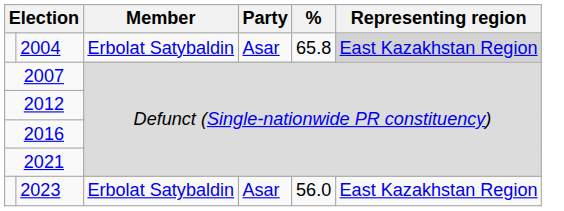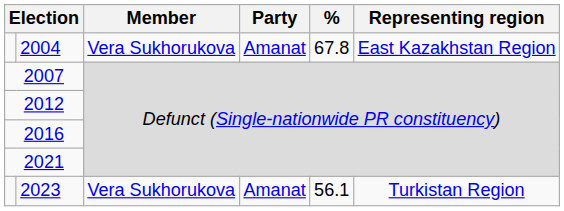(161, 47) Erbolat Satybaldin -> (161, 47) Vera Sukhorukova
(261, 47) Asar -> (275, 47) Amanat
(314, 47) 65.8 -> (332, 47) 67.8
(439, 47) lightgrey background -> (457, 47) no background
(161, 190) Erbolat Satybaldin -> (161, 190) Vera Sukhorukova
(261, 190) Asar -> (275, 190) Amanat
(314, 190) 56.0 -> (332, 190) 56.1
(439, 190) East Kazakhstan Region -> (457, 190) Turkistan Region
